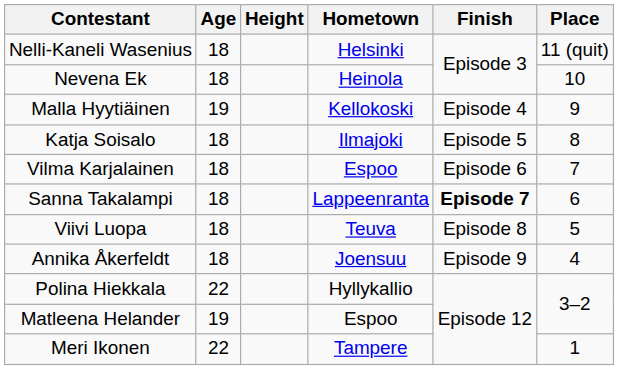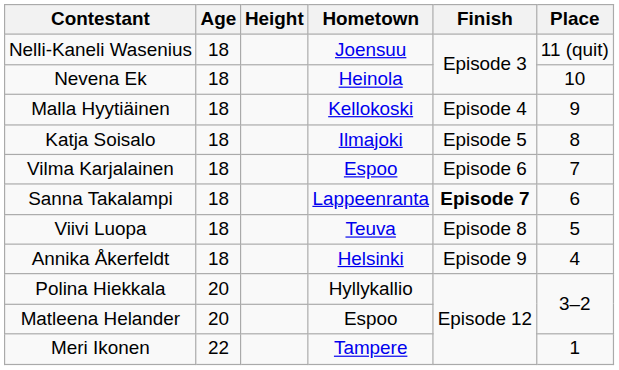(371, 49) Helsinki -> (371, 49) Joensuu
(218, 109) 19 -> (218, 109) 18
(371, 259) Joensuu -> (371, 259) Helsinki
(218, 288) 22 -> (218, 288) 20
(218, 318) 19 -> (218, 318) 20
